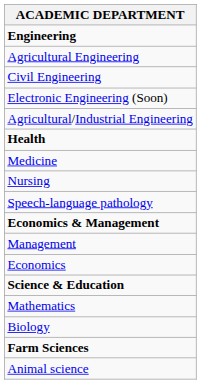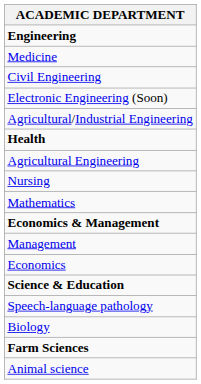(73, 56) Agricultural Engineering -> (32, 56) Medicine
(32, 160) Medicine -> (73, 160) Agricultural Engineering
(80, 202) Speech-language pathology -> (41, 202) Mathematics
(41, 306) Mathematics -> (80, 306) Speech-language pathology
